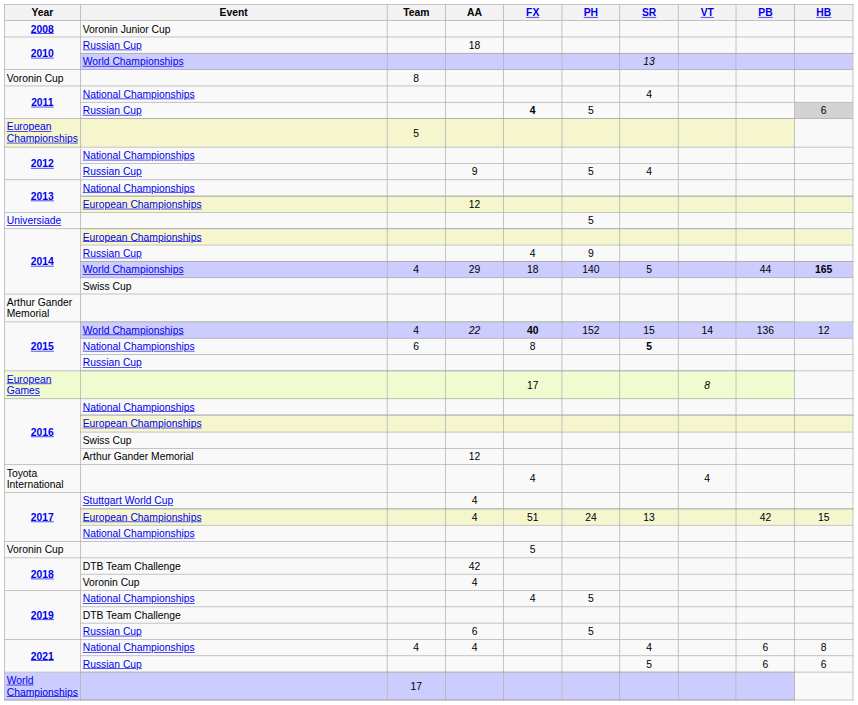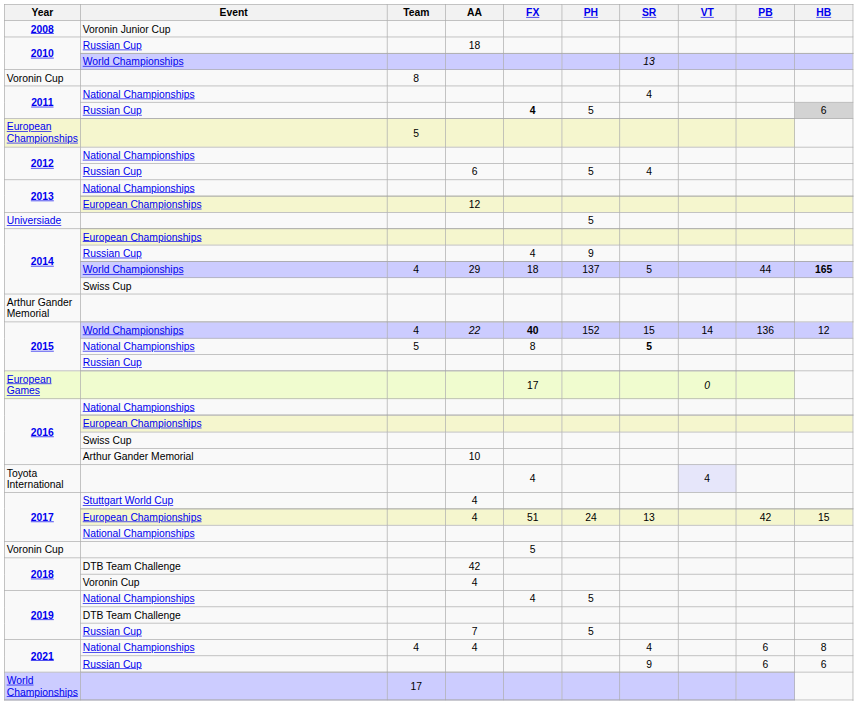(475, 172) 9 -> (475, 172) 6
(591, 270) 140 -> (591, 270) 137
(416, 347) 6 -> (416, 347) 5
(707, 385) 8 -> (707, 385) 0
(475, 456) 12 -> (475, 456) 10
(707, 479) no background -> (707, 479) lavender background
(475, 632) 6 -> (475, 632) 7
(649, 664) 5 -> (649, 664) 9
